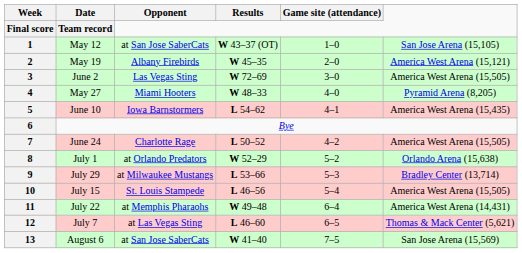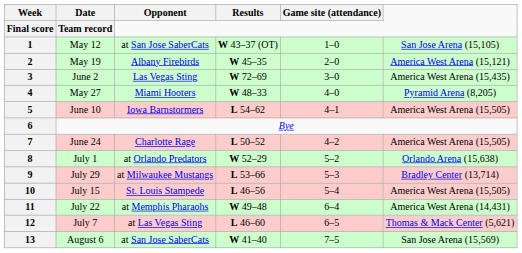(450, 77) America West Arena (15,505) -> (450, 77) America West Arena (15,435)
(450, 109) America West Arena (15,435) -> (450, 109) America West Arena (15,505)
